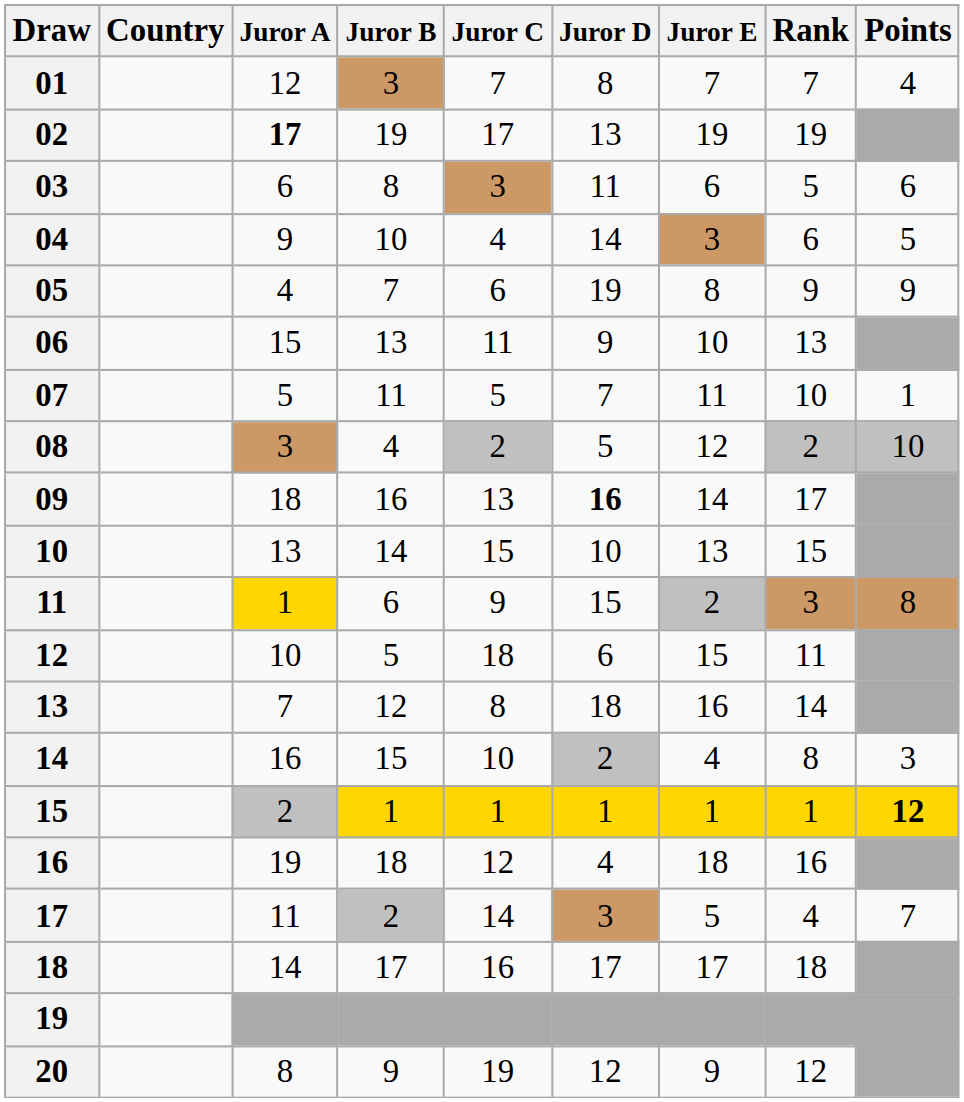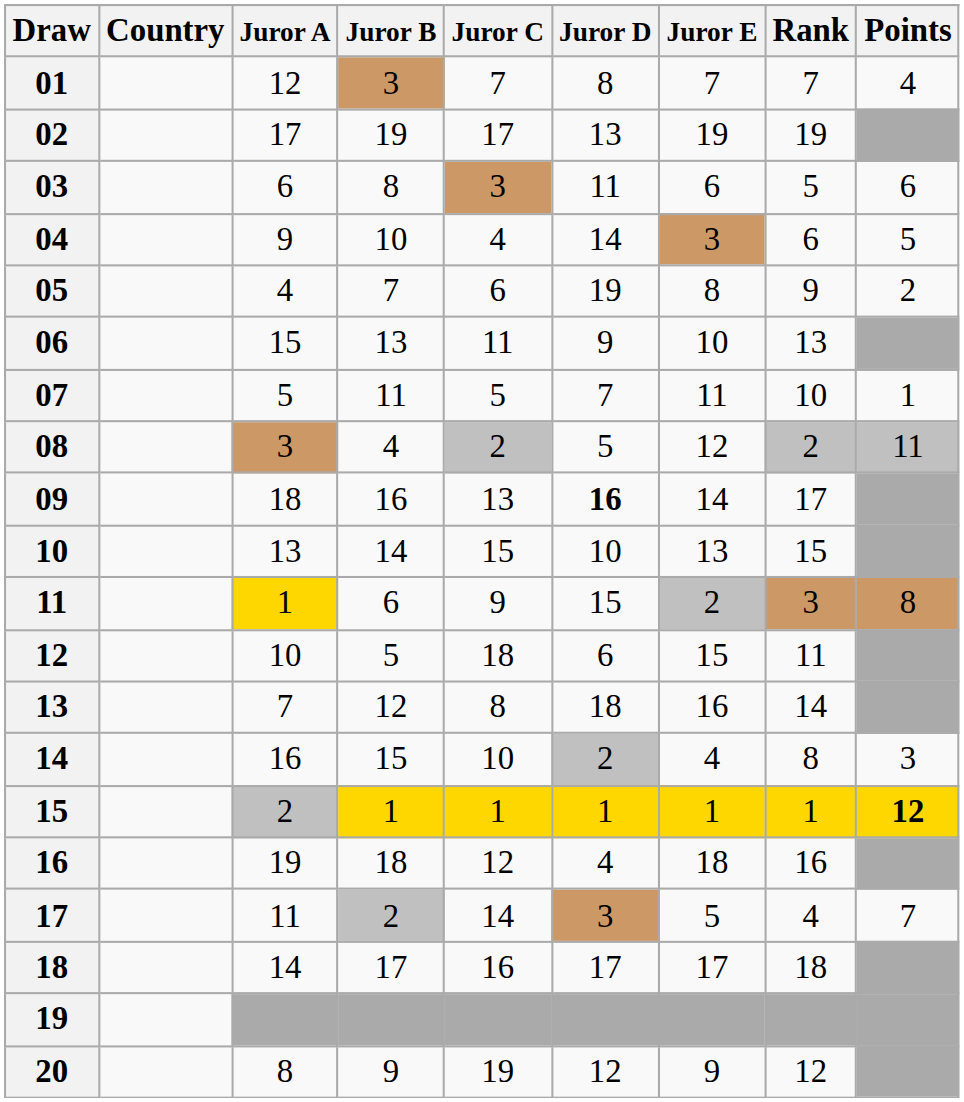(285, 134) bold -> (285, 134) normal
(908, 290) 9 -> (908, 290) 2
(908, 446) 10 -> (908, 446) 11
